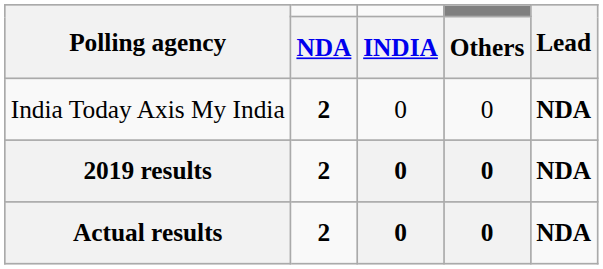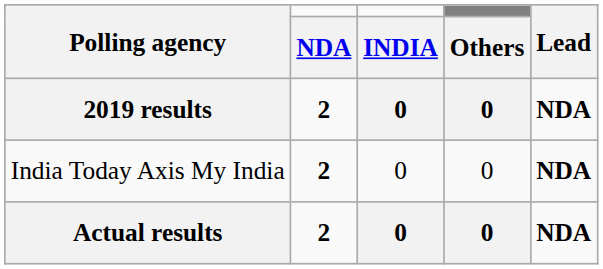rows swapped: (148, 109) <-> (148, 171)
